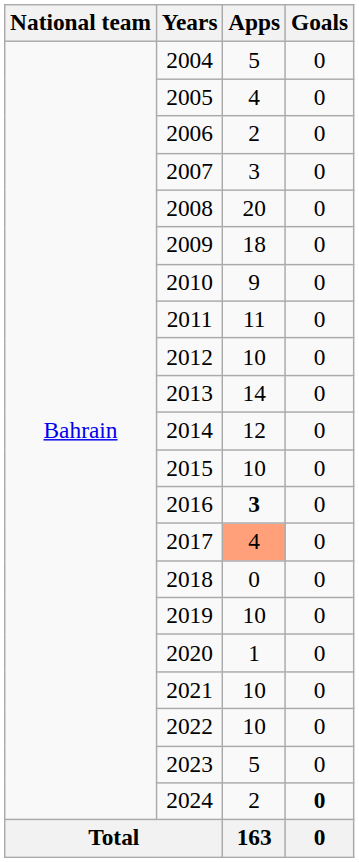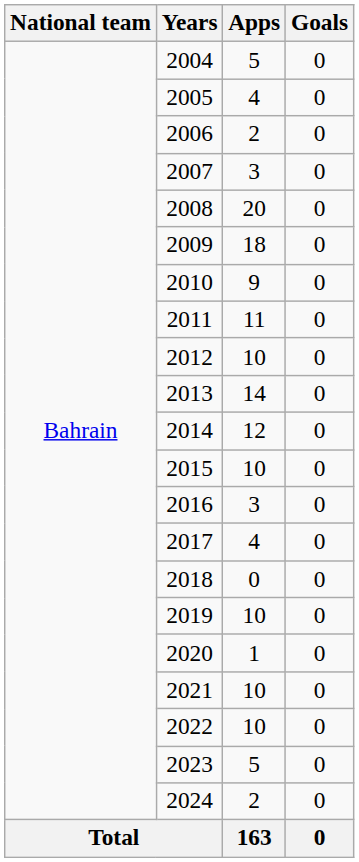(254, 504) bold -> (254, 504) normal
(254, 541) lightsalmon background -> (254, 541) no background
(320, 801) bold -> (320, 801) normal
